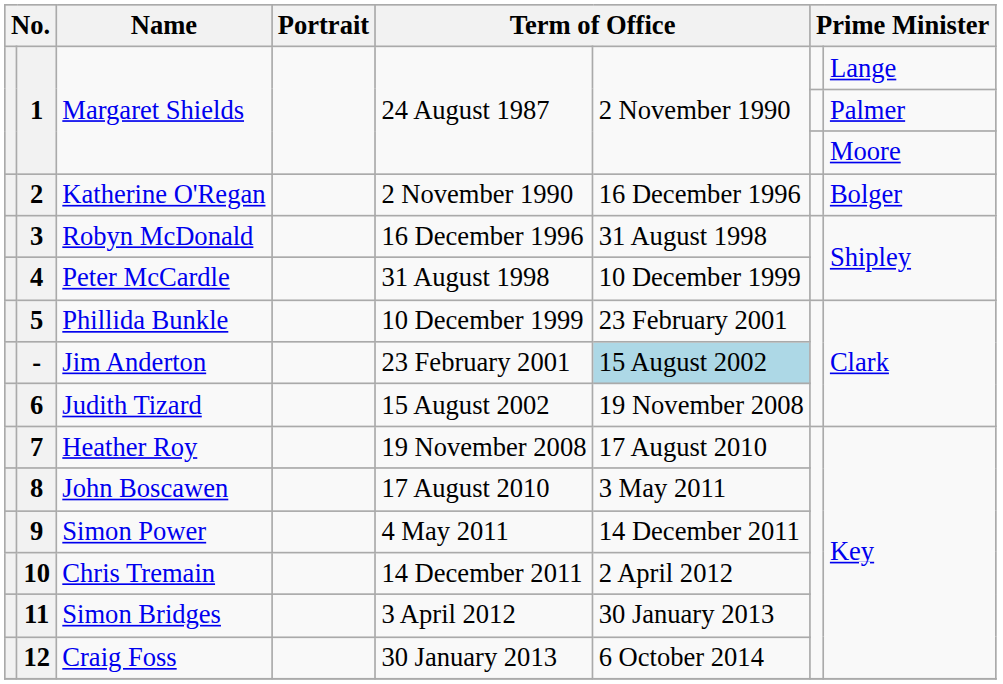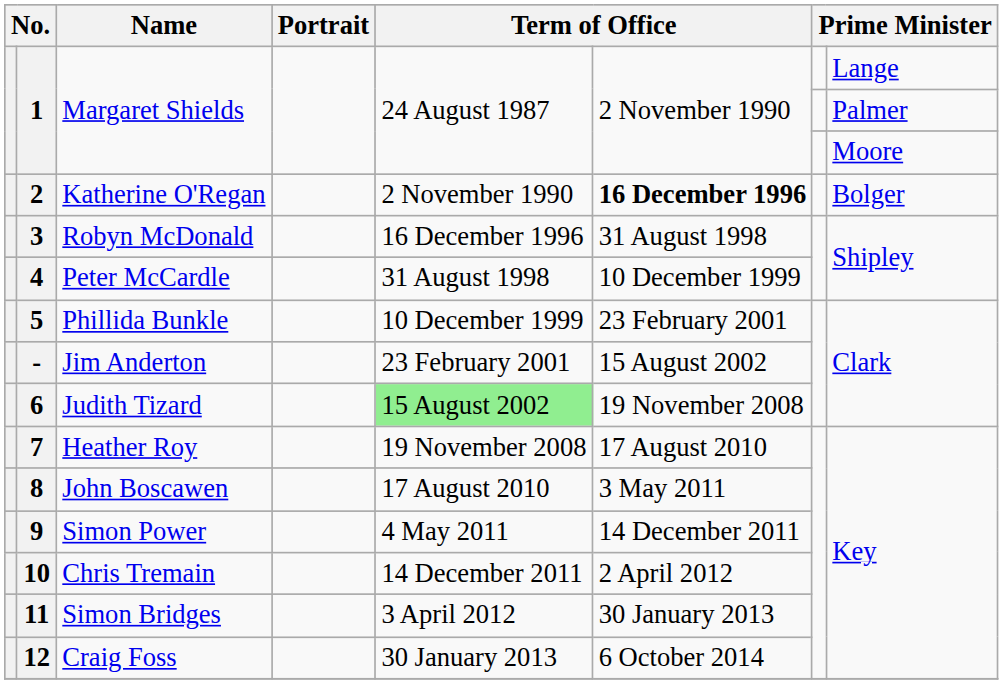(700, 194) normal -> (702, 194) bold
(683, 362) lightblue background -> (683, 362) no background
(466, 404) no background -> (466, 404) lightgreen background
